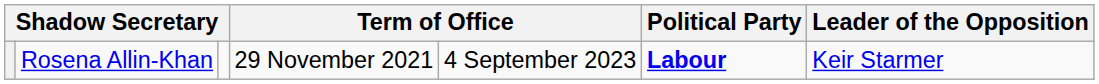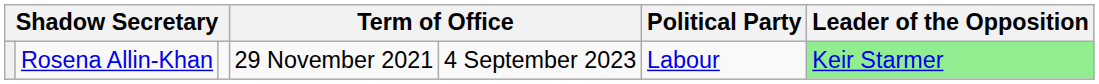(687, 60) bold -> (683, 60) normal
(878, 60) no background -> (878, 60) lightgreen background
